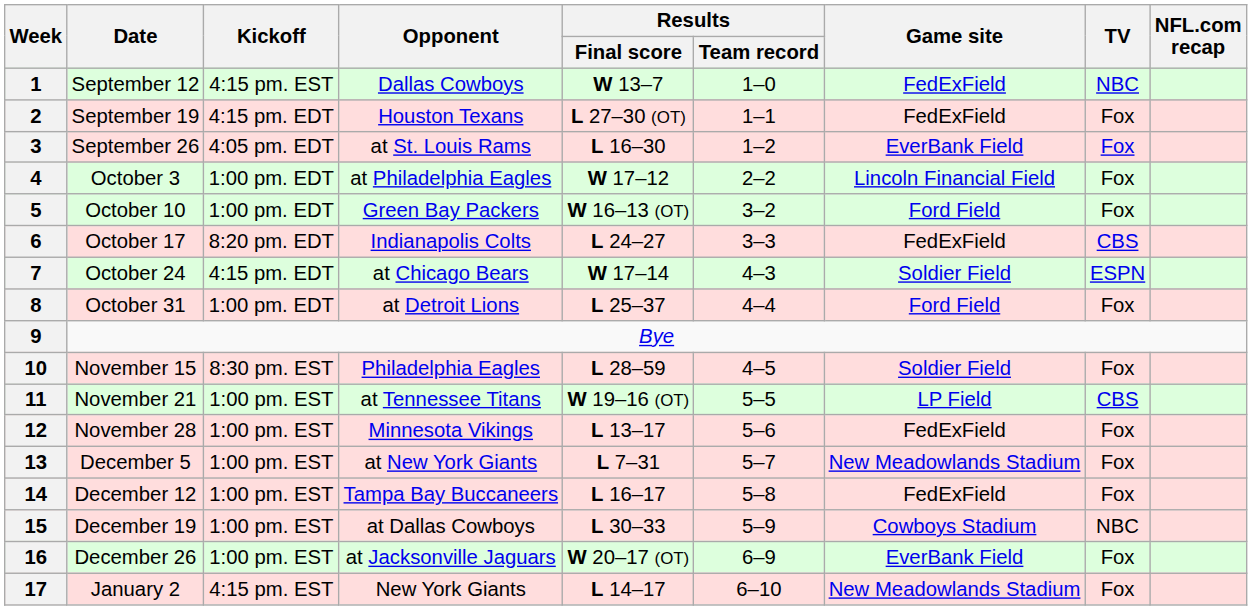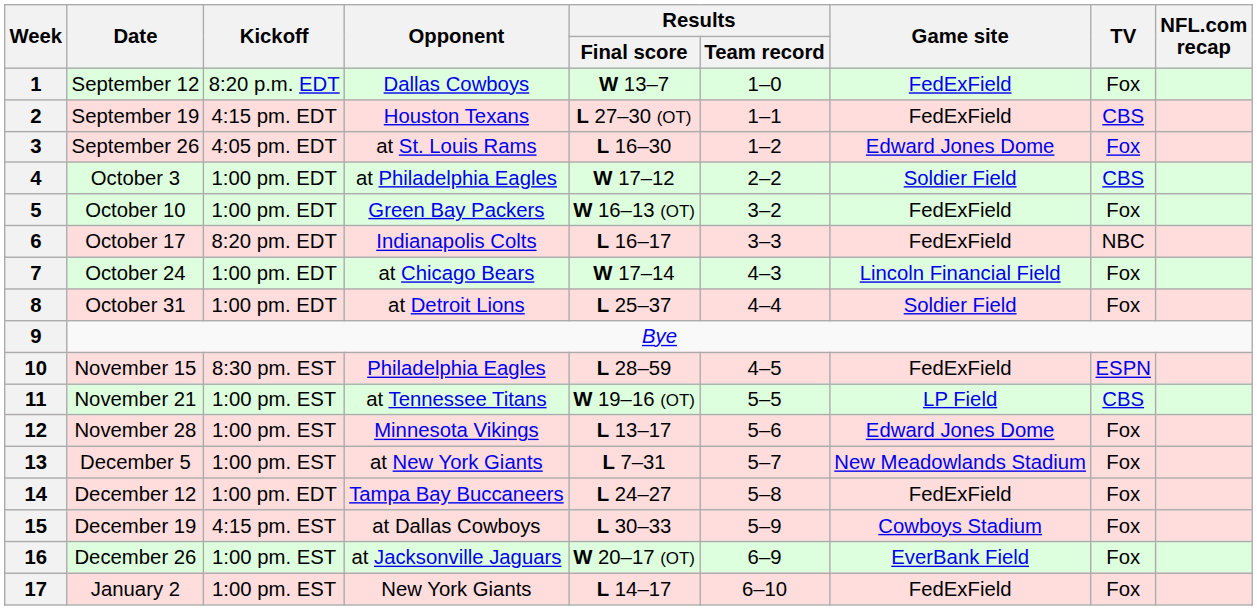(271, 83) 4:15 pm. EST -> (274, 83) 8:20 p.m. EDT
(1118, 83) NBC -> (1123, 83) Fox
(1118, 115) Fox -> (1123, 115) CBS
(955, 146) EverBank Field -> (960, 146) Edward Jones Dome
(955, 178) Lincoln Financial Field -> (960, 178) Soldier Field
(1118, 178) Fox -> (1123, 178) CBS
(955, 210) Ford Field -> (960, 210) FedExField
(628, 241) L 24–27 -> (634, 241) L 16–17
(1118, 241) CBS -> (1123, 241) NBC
(271, 273) 4:15 pm. EDT -> (274, 273) 1:00 pm. EDT
(955, 273) Soldier Field -> (960, 273) Lincoln Financial Field
(1118, 273) ESPN -> (1123, 273) Fox
(955, 304) Ford Field -> (960, 304) Soldier Field
(955, 367) Soldier Field -> (960, 367) FedExField
(1118, 367) Fox -> (1123, 367) ESPN
(955, 431) FedExField -> (960, 431) Edward Jones Dome
(271, 494) 1:00 pm. EST -> (274, 494) 1:00 pm. EDT
(628, 494) L 16–17 -> (634, 494) L 24–27
(271, 525) 1:00 pm. EST -> (274, 525) 4:15 pm. EST
(1118, 525) NBC -> (1123, 525) Fox
(271, 588) 4:15 pm. EST -> (274, 588) 1:00 pm. EST
(955, 588) New Meadowlands Stadium -> (960, 588) FedExField
